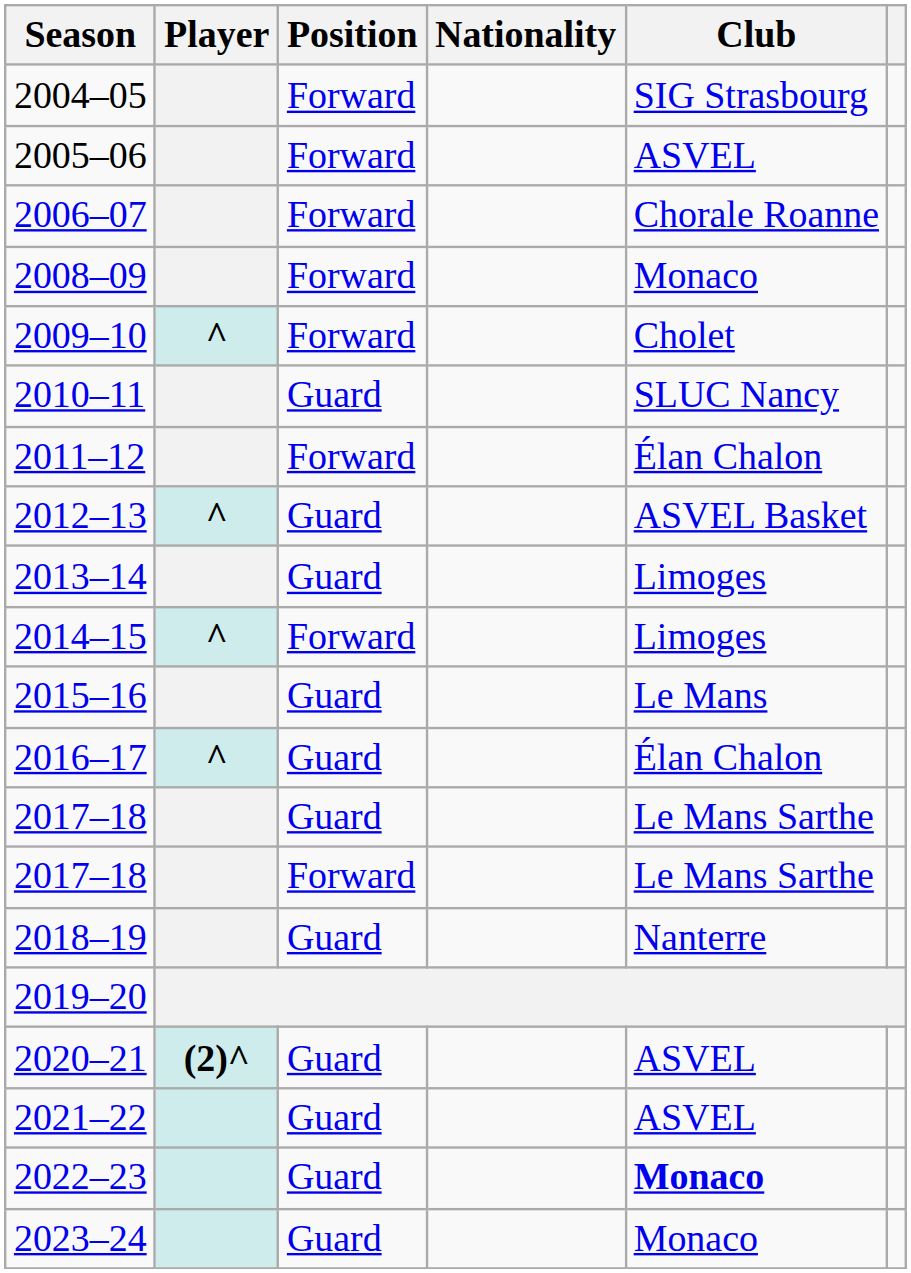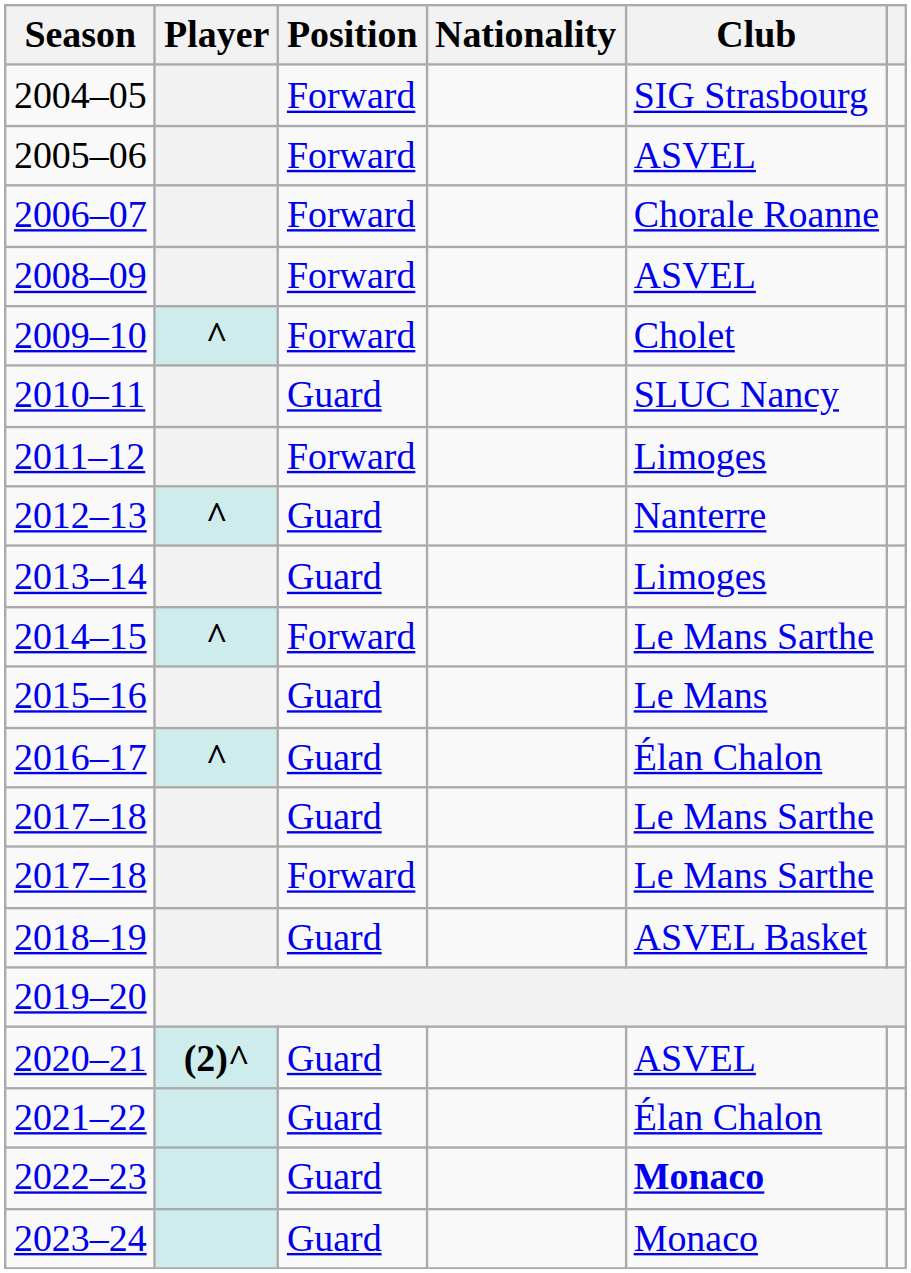(696, 275) Monaco -> (695, 275) ASVEL
(728, 455) Élan Chalon -> (700, 455) Limoges
(750, 515) ASVEL Basket -> (700, 515) Nanterre
(700, 635) Limoges -> (754, 635) Le Mans Sarthe
(700, 936) Nanterre -> (750, 936) ASVEL Basket
(695, 1117) ASVEL -> (728, 1117) Élan Chalon
